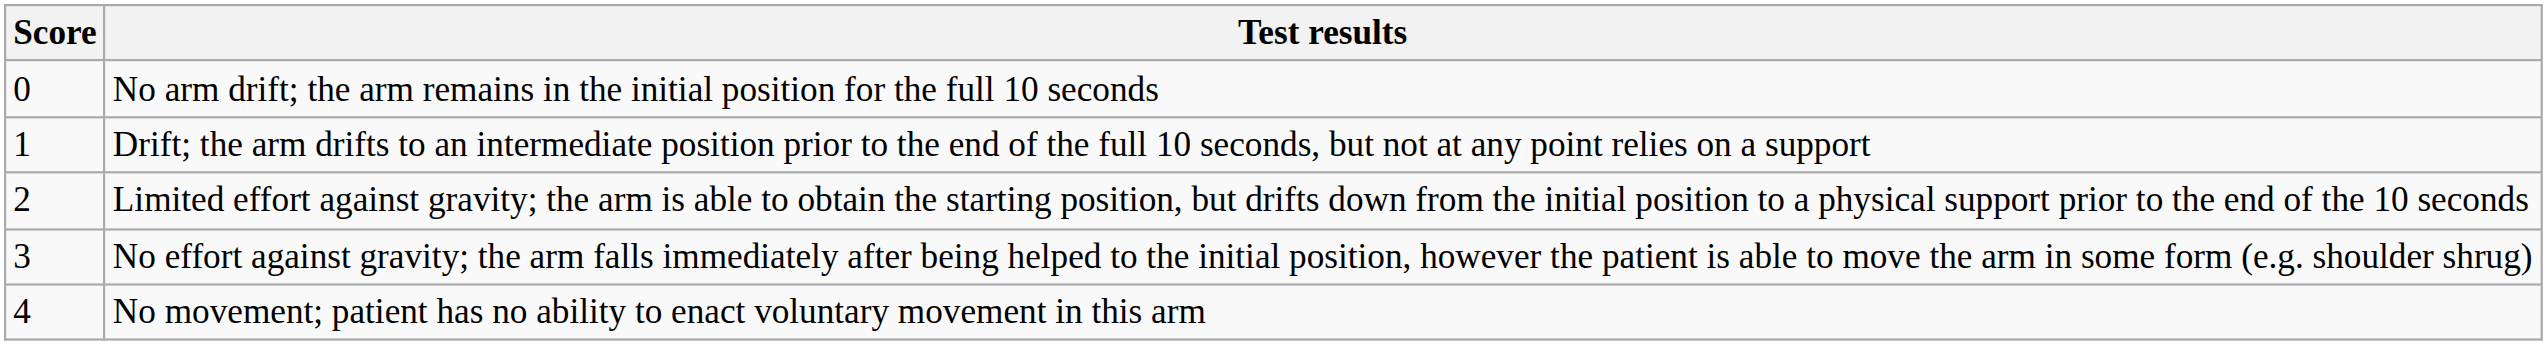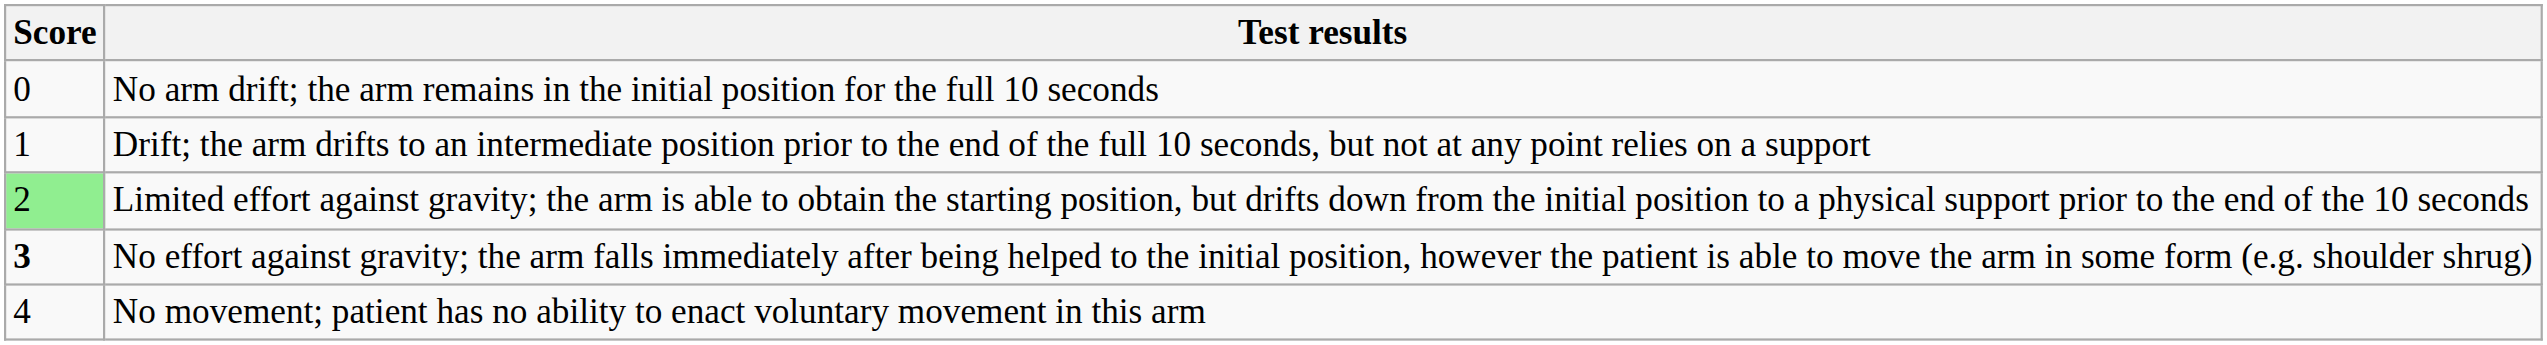(22, 199) no background -> (22, 199) lightgreen background
(22, 255) normal -> (22, 255) bold
